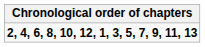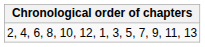(102, 32) bold -> (102, 32) normal
